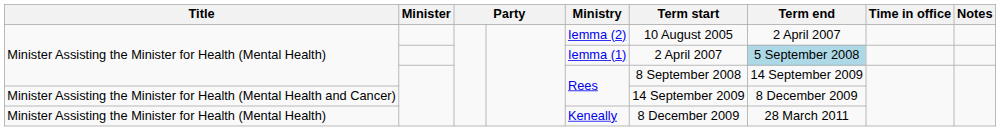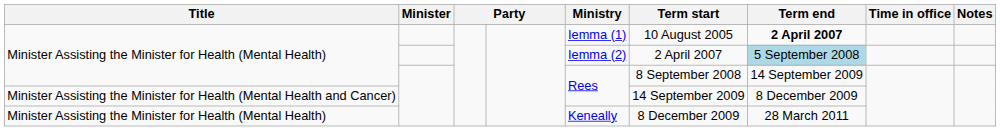(597, 34) Iemma (2) -> (597, 34) Iemma (1)
(807, 34) normal -> (807, 34) bold
(597, 55) Iemma (1) -> (597, 55) Iemma (2)
